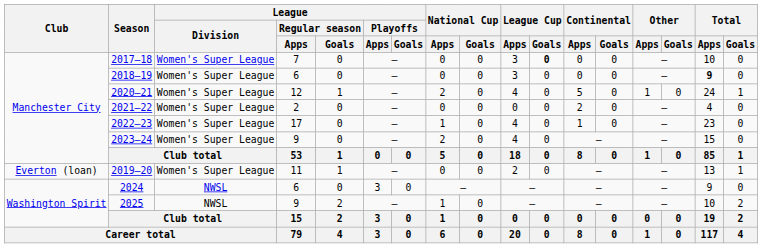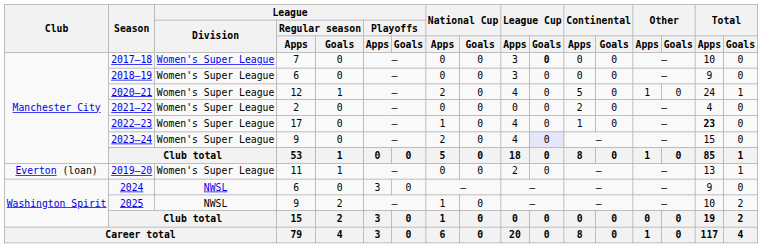(709, 76) bold -> (709, 76) normal
(709, 124) normal -> (709, 124) bold
(547, 139) no background -> (547, 139) lavender background
